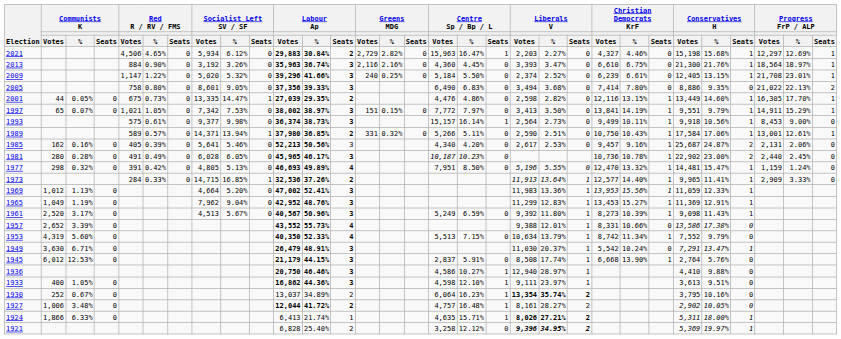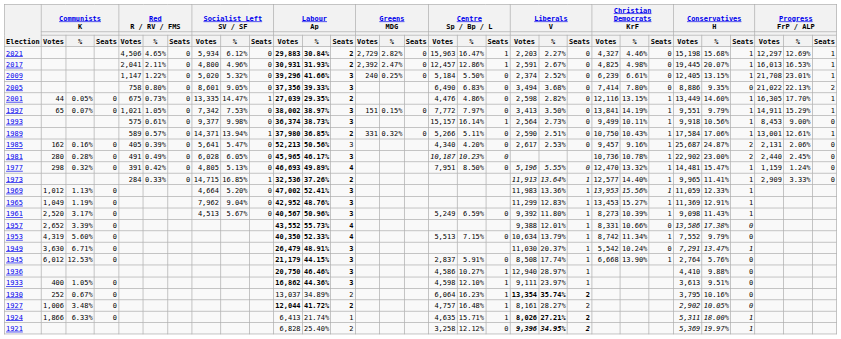+ row: (14, 64)
- row: (14, 64)
(237, 145) 5.46% -> (237, 145) 5.47%
